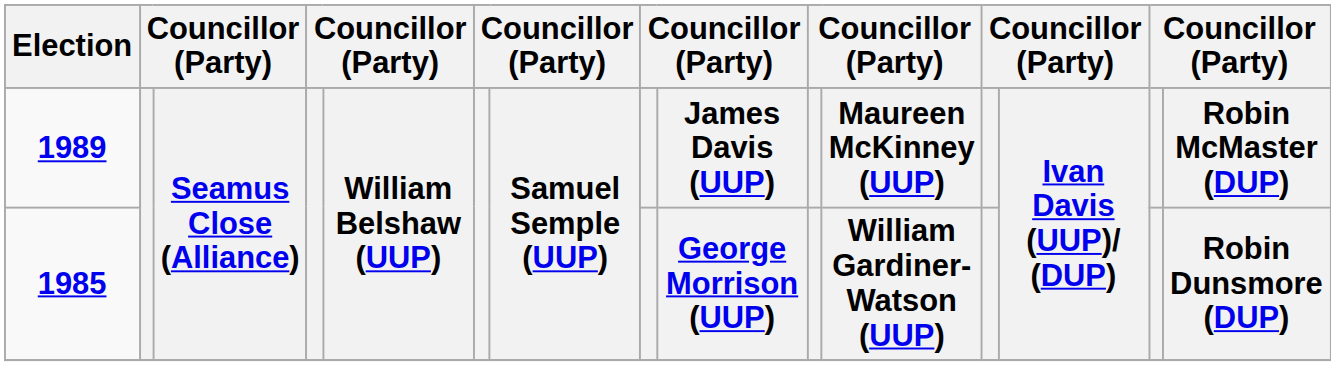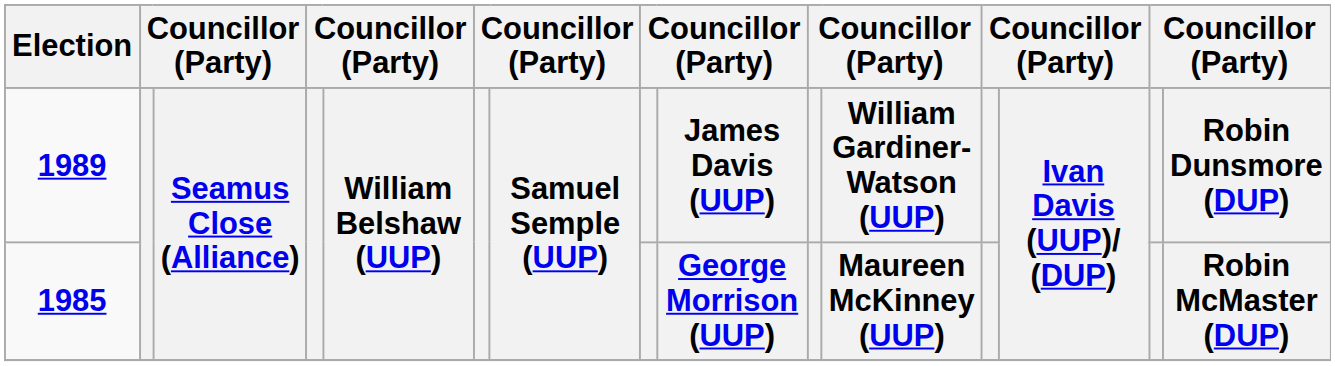(902, 147) Maureen McKinney (UUP) -> (902, 164) William Gardiner-Watson (UUP)
(1246, 147) Robin McMaster (DUP) -> (1246, 164) Robin Dunsmore (DUP)
(902, 283) William Gardiner-Watson (UUP) -> (902, 300) Maureen McKinney (UUP)
(1246, 283) Robin Dunsmore (DUP) -> (1246, 300) Robin McMaster (DUP)
